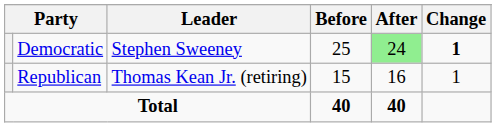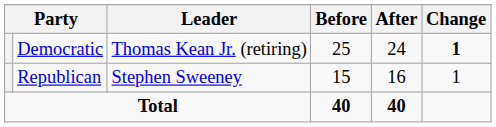(177, 48) Stephen Sweeney -> (209, 48) Thomas Kean Jr. (retiring)
(396, 48) lightgreen background -> (396, 48) no background
(209, 77) Thomas Kean Jr. (retiring) -> (177, 77) Stephen Sweeney
